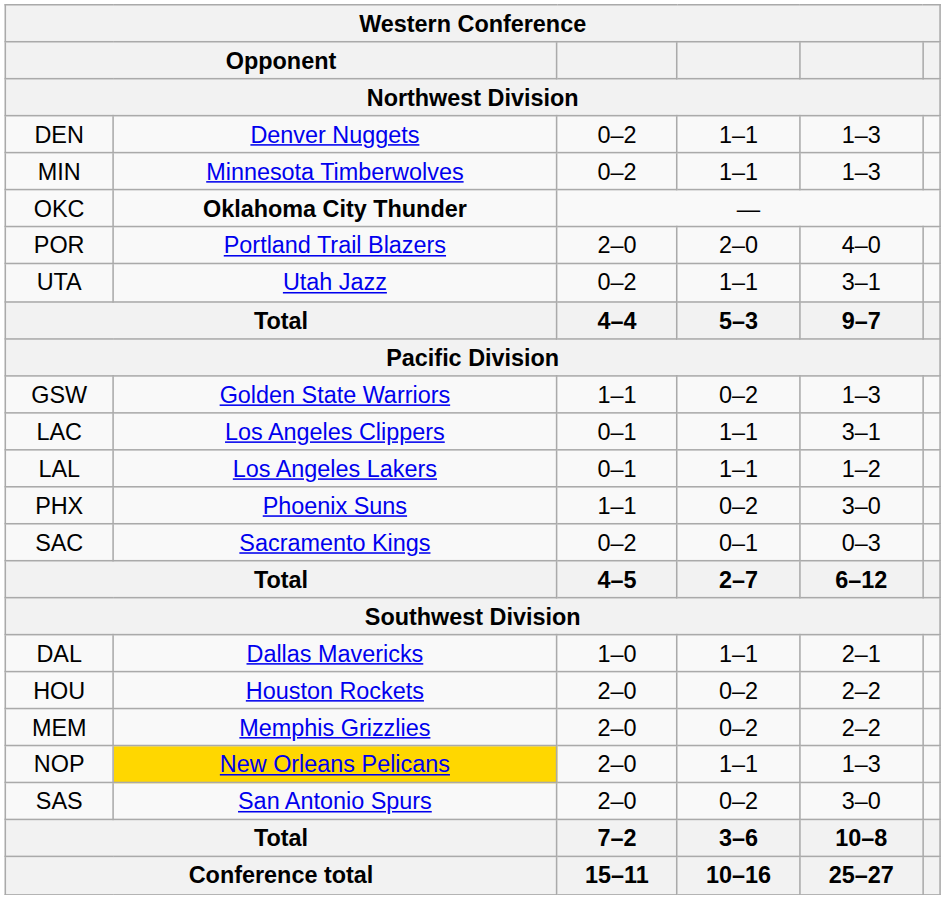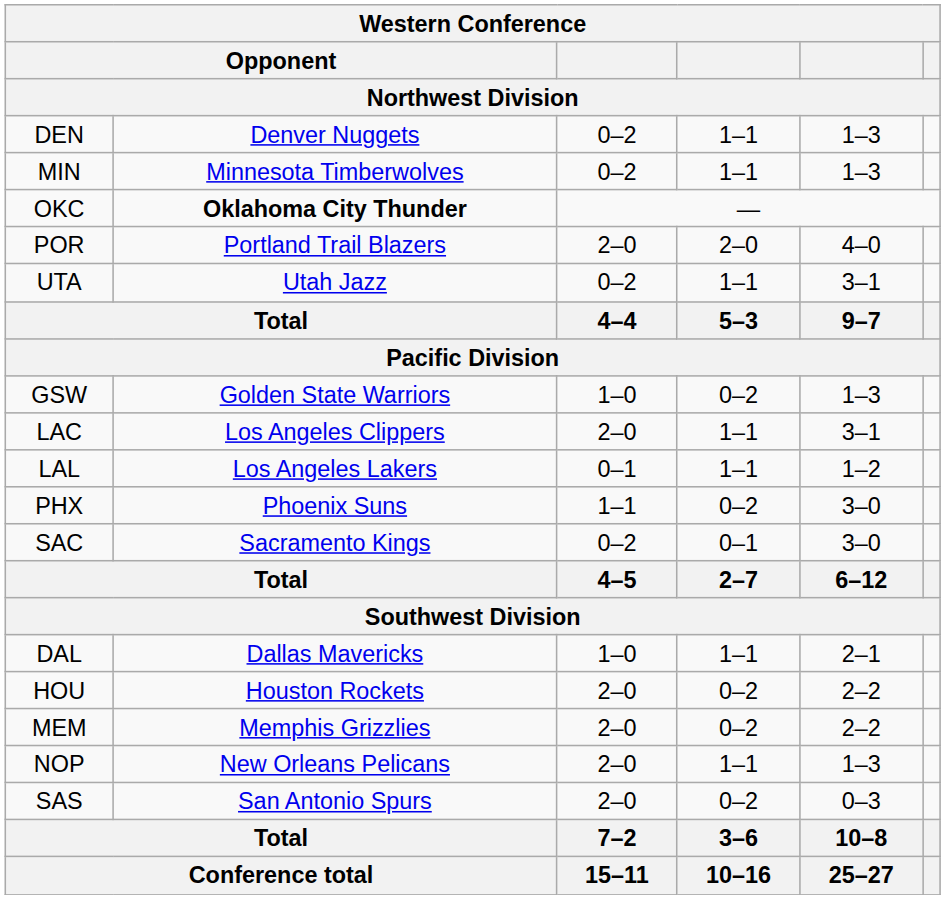(617, 394) 1–1 -> (617, 394) 1–0
(617, 431) 0–1 -> (617, 431) 2–0
(861, 542) 0–3 -> (861, 542) 3–0
(335, 765) gold background -> (335, 765) no background
(861, 802) 3–0 -> (861, 802) 0–3
